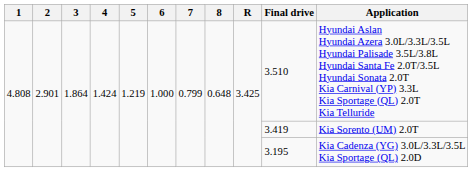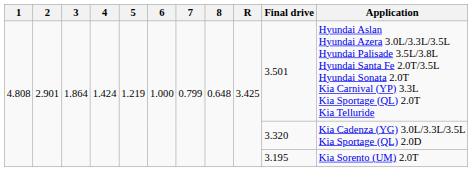(276, 71) 3.510 -> (276, 71) 3.501
(276, 129) 3.419 -> (276, 135) 3.320
(369, 129) Kia Sorento (UM) 2.0T -> (392, 135) Kia Cadenza (YG) 3.0L/3.3L/3.5L Kia Sportage (QL) 2.0D
(392, 152) Kia Cadenza (YG) 3.0L/3.3L/3.5L Kia Sportage (QL) 2.0D -> (369, 158) Kia Sorento (UM) 2.0T
